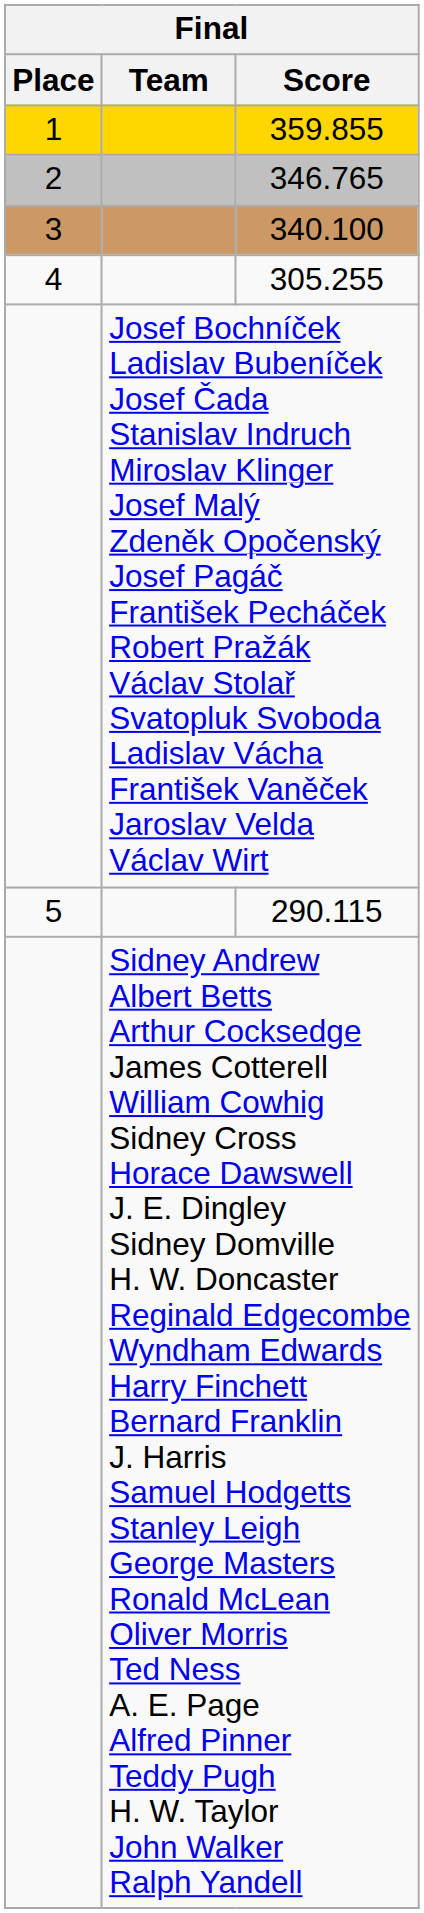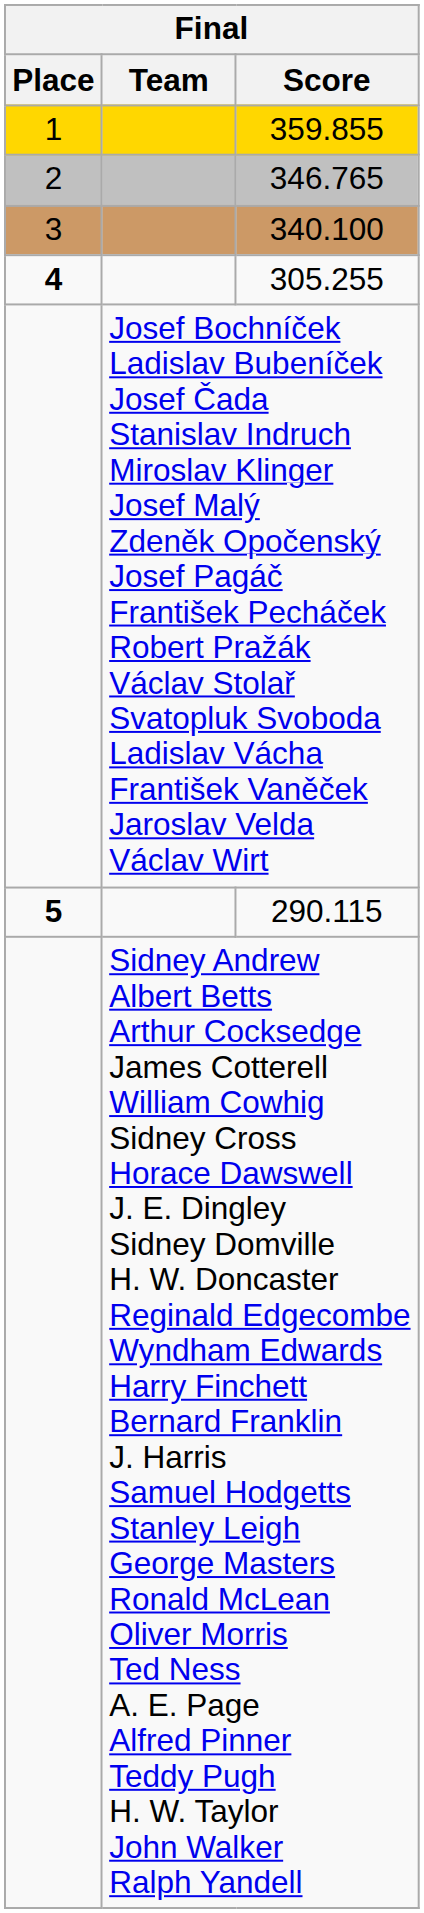(53, 279) normal -> (53, 279) bold
(53, 911) normal -> (53, 911) bold
